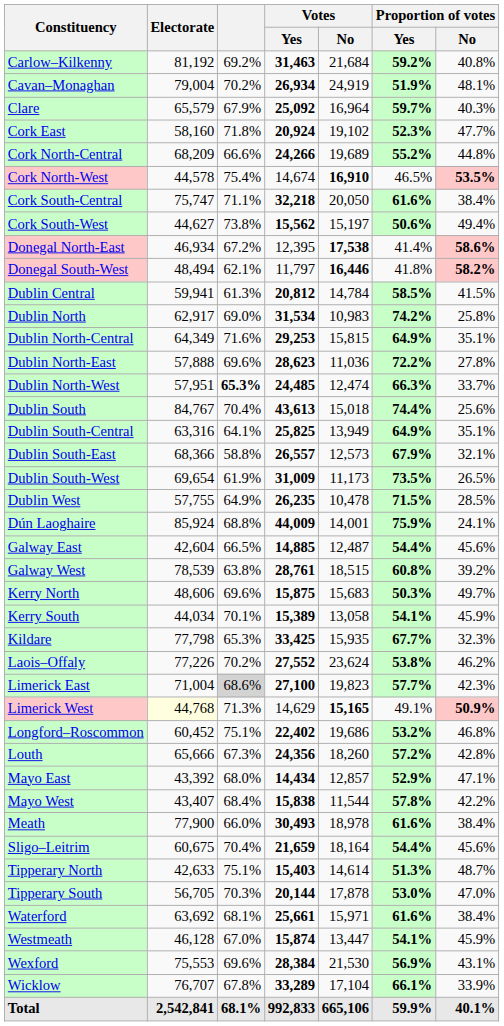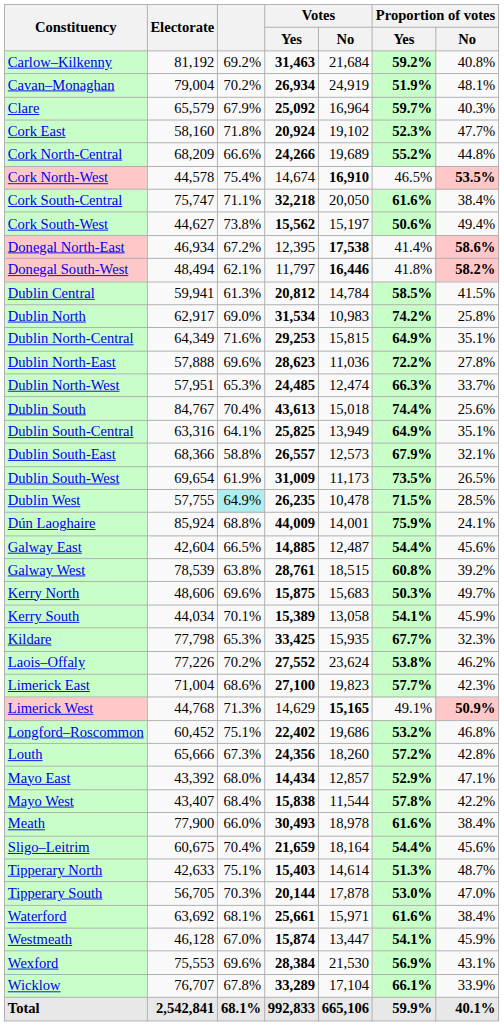(241, 385) bold -> (242, 385) normal
(242, 500) no background -> (242, 500) paleturquoise background
(242, 685) lightgrey background -> (242, 685) no background
(194, 708) lightyellow background -> (194, 708) no background
